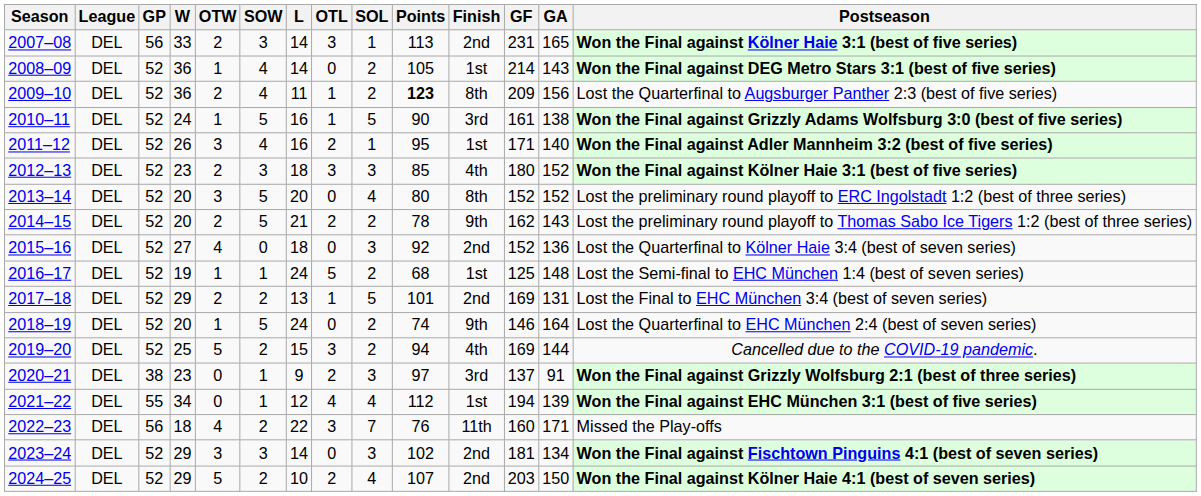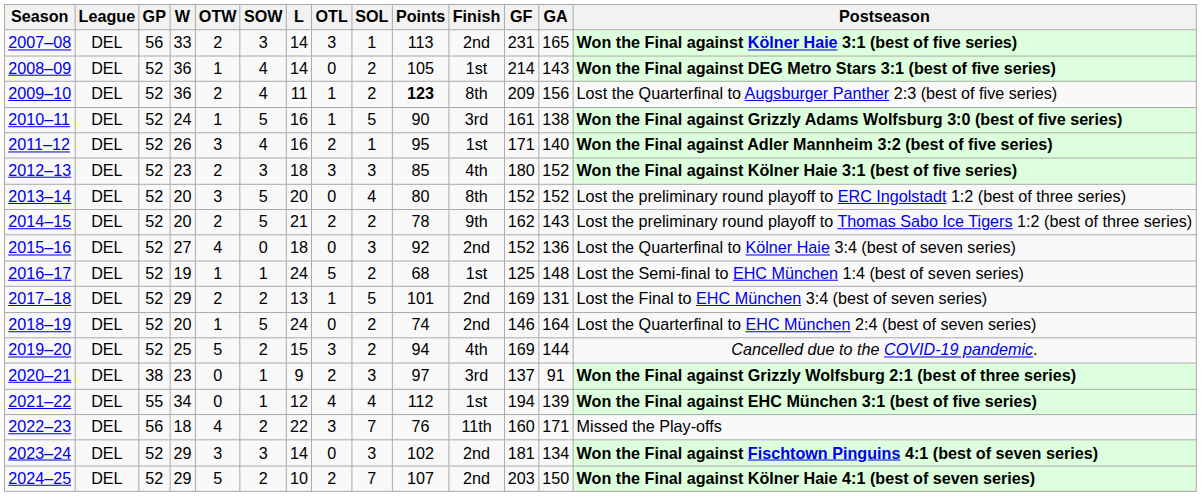(477, 324) 9th -> (477, 324) 2nd
(372, 478) 4 -> (372, 478) 7
